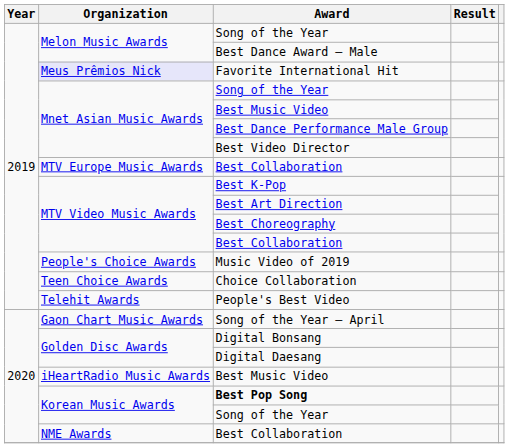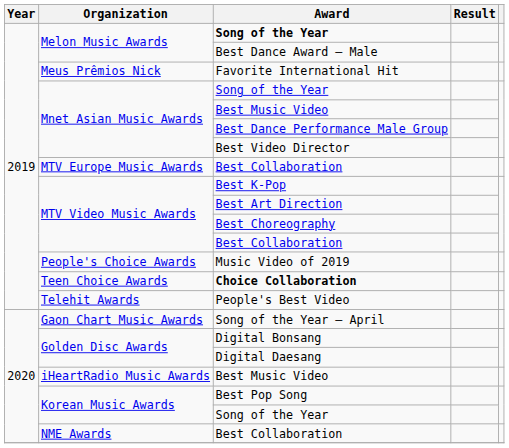(272, 33) normal -> (272, 33) bold
(101, 71) lavender background -> (101, 71) no background
(286, 281) normal -> (286, 281) bold
(261, 395) bold -> (261, 395) normal
